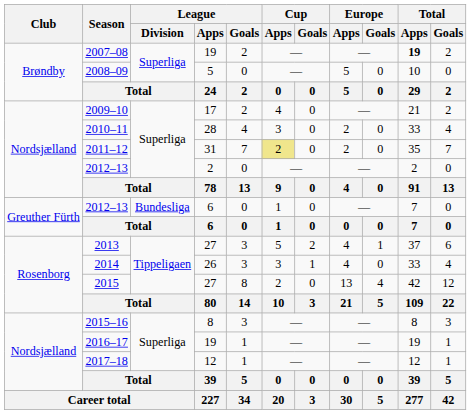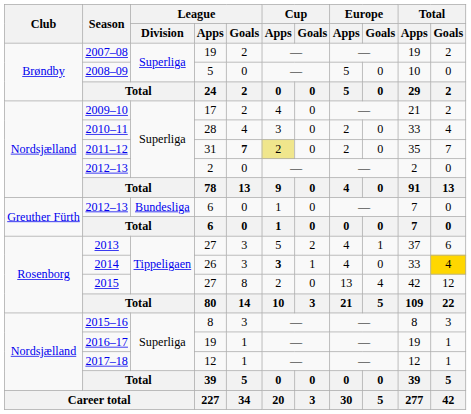(414, 52) bold -> (414, 52) normal
(244, 149) normal -> (244, 149) bold
(278, 264) normal -> (278, 264) bold
(448, 264) no background -> (448, 264) gold background
